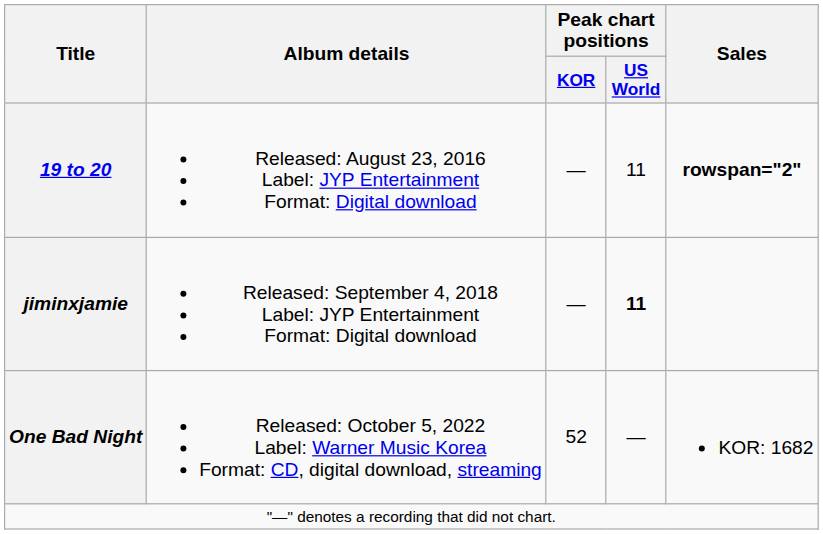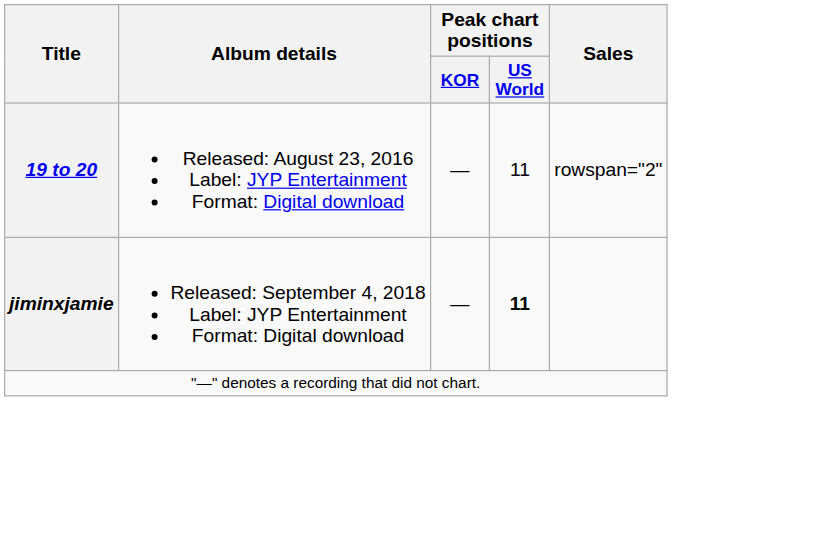(742, 169) bold -> (608, 169) normal
- row: (76, 437)
